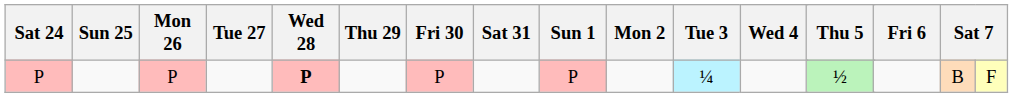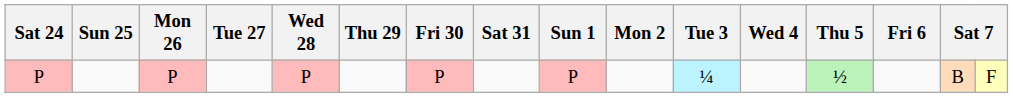(306, 76) bold -> (306, 76) normal
